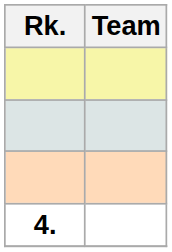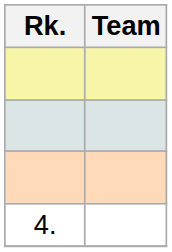(45, 224) bold -> (45, 224) normal
